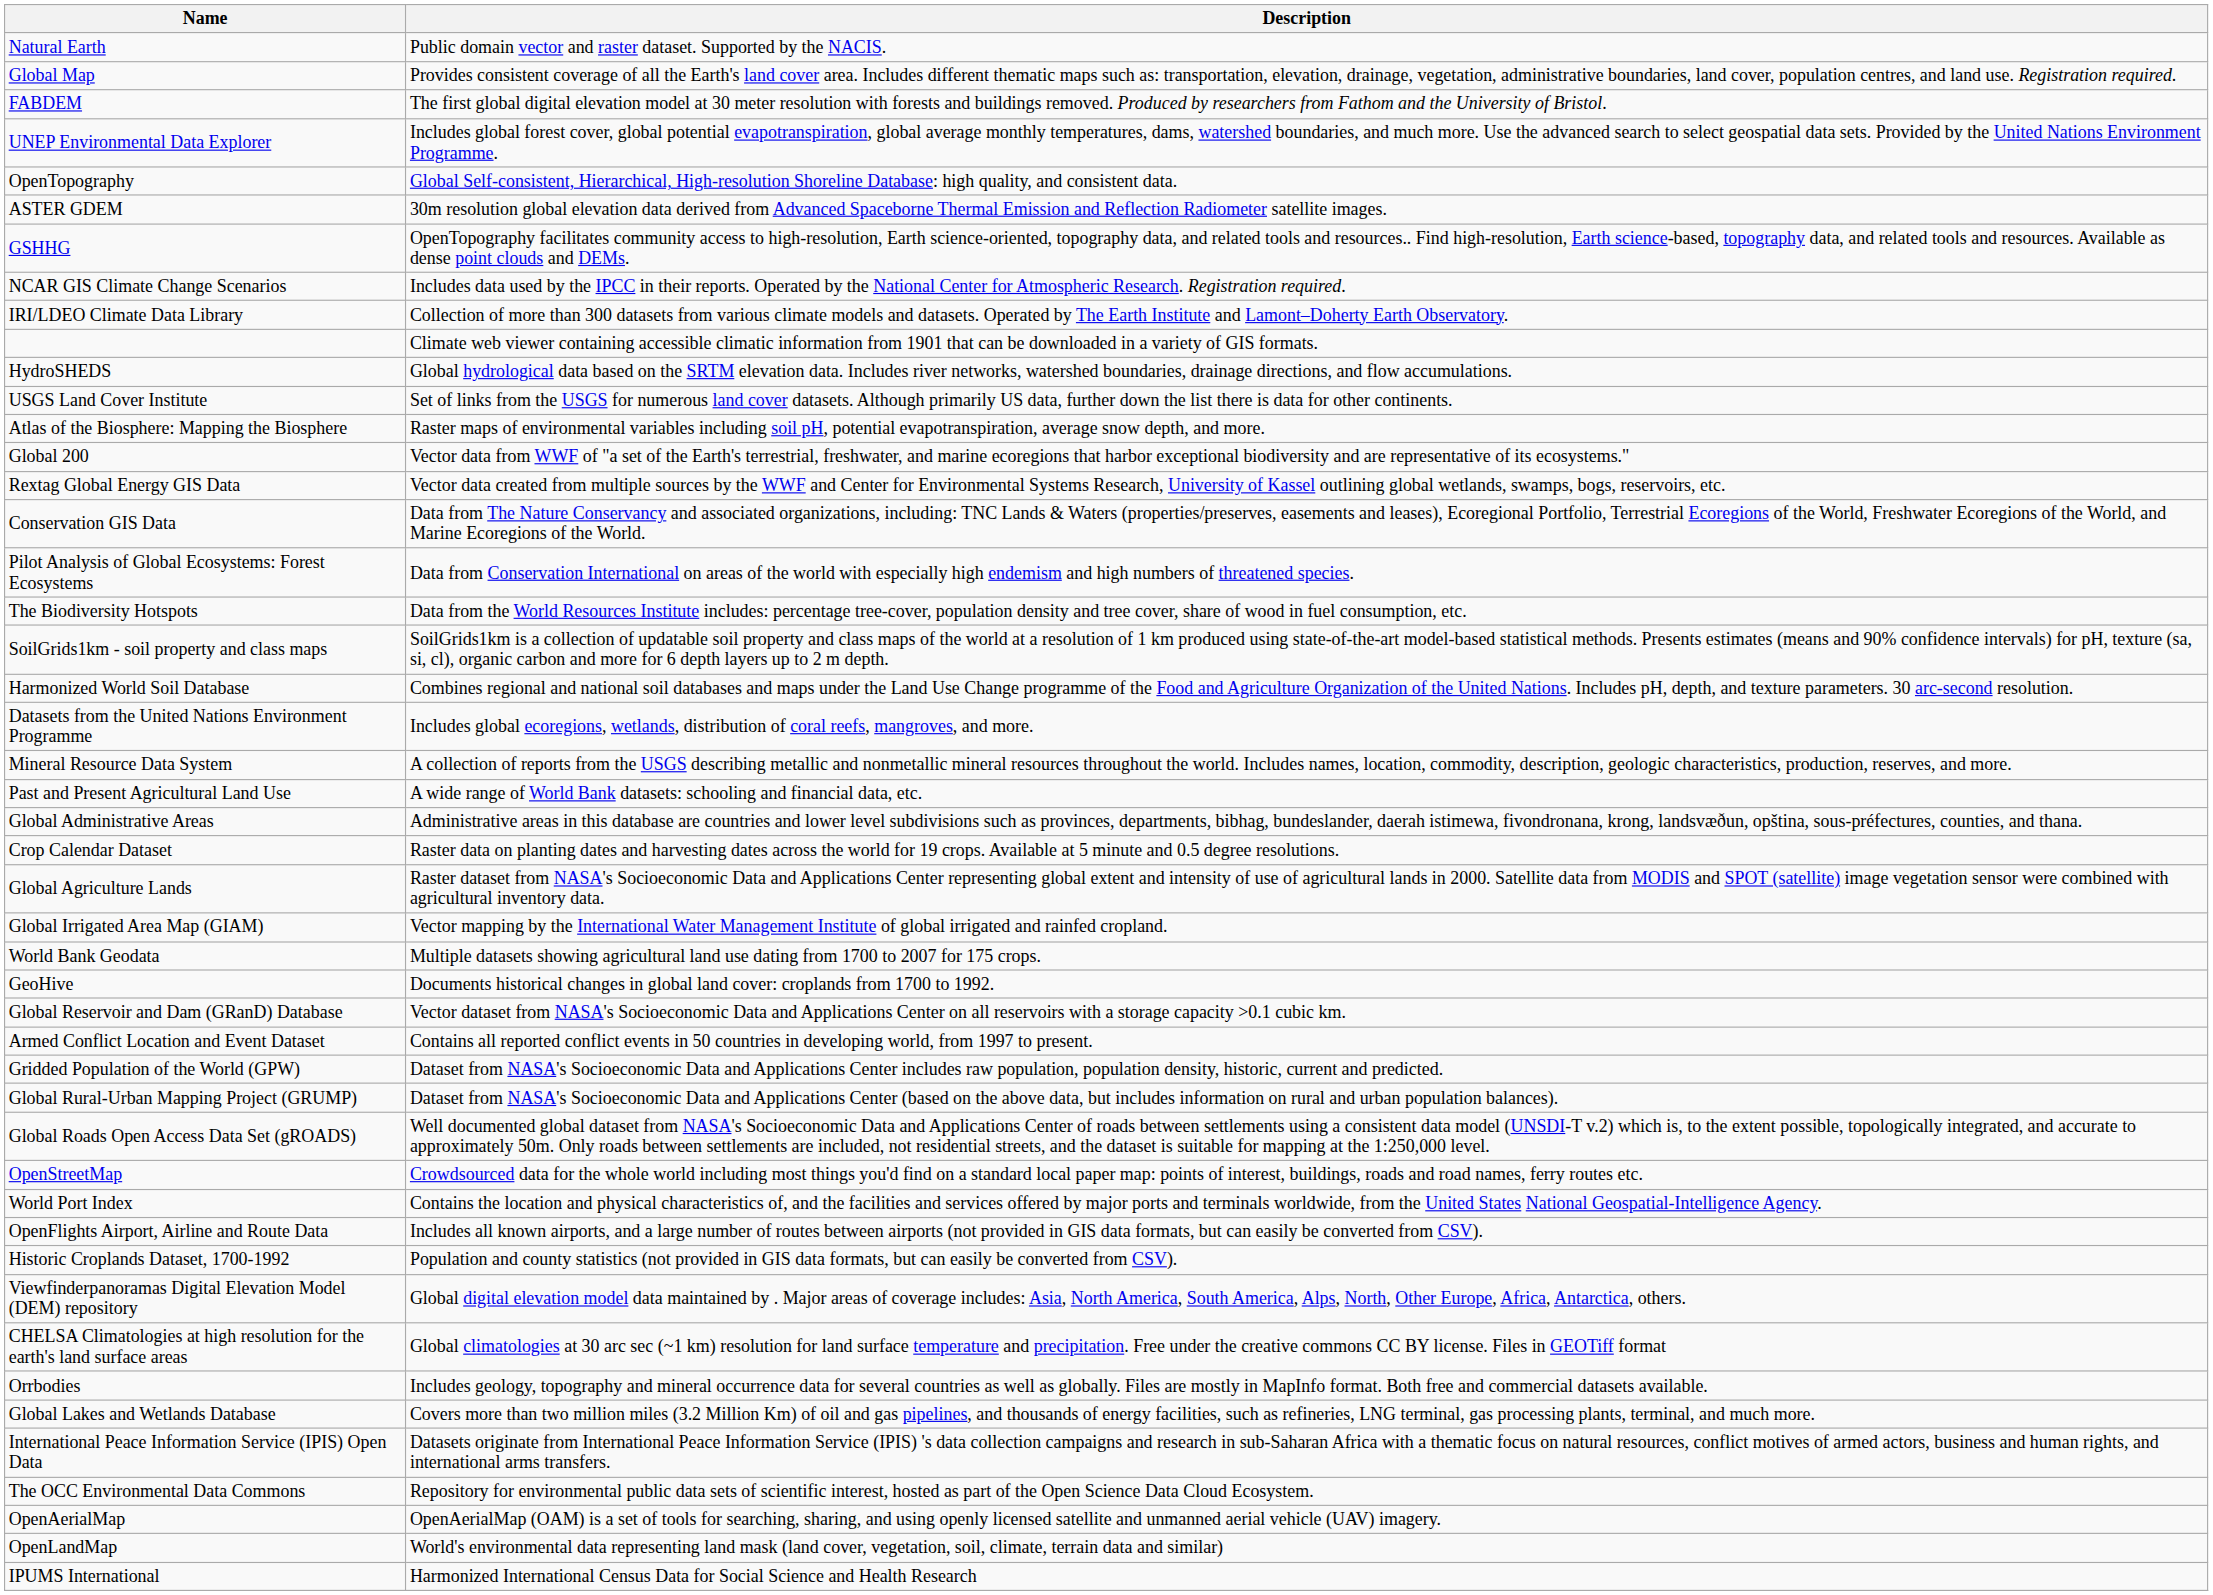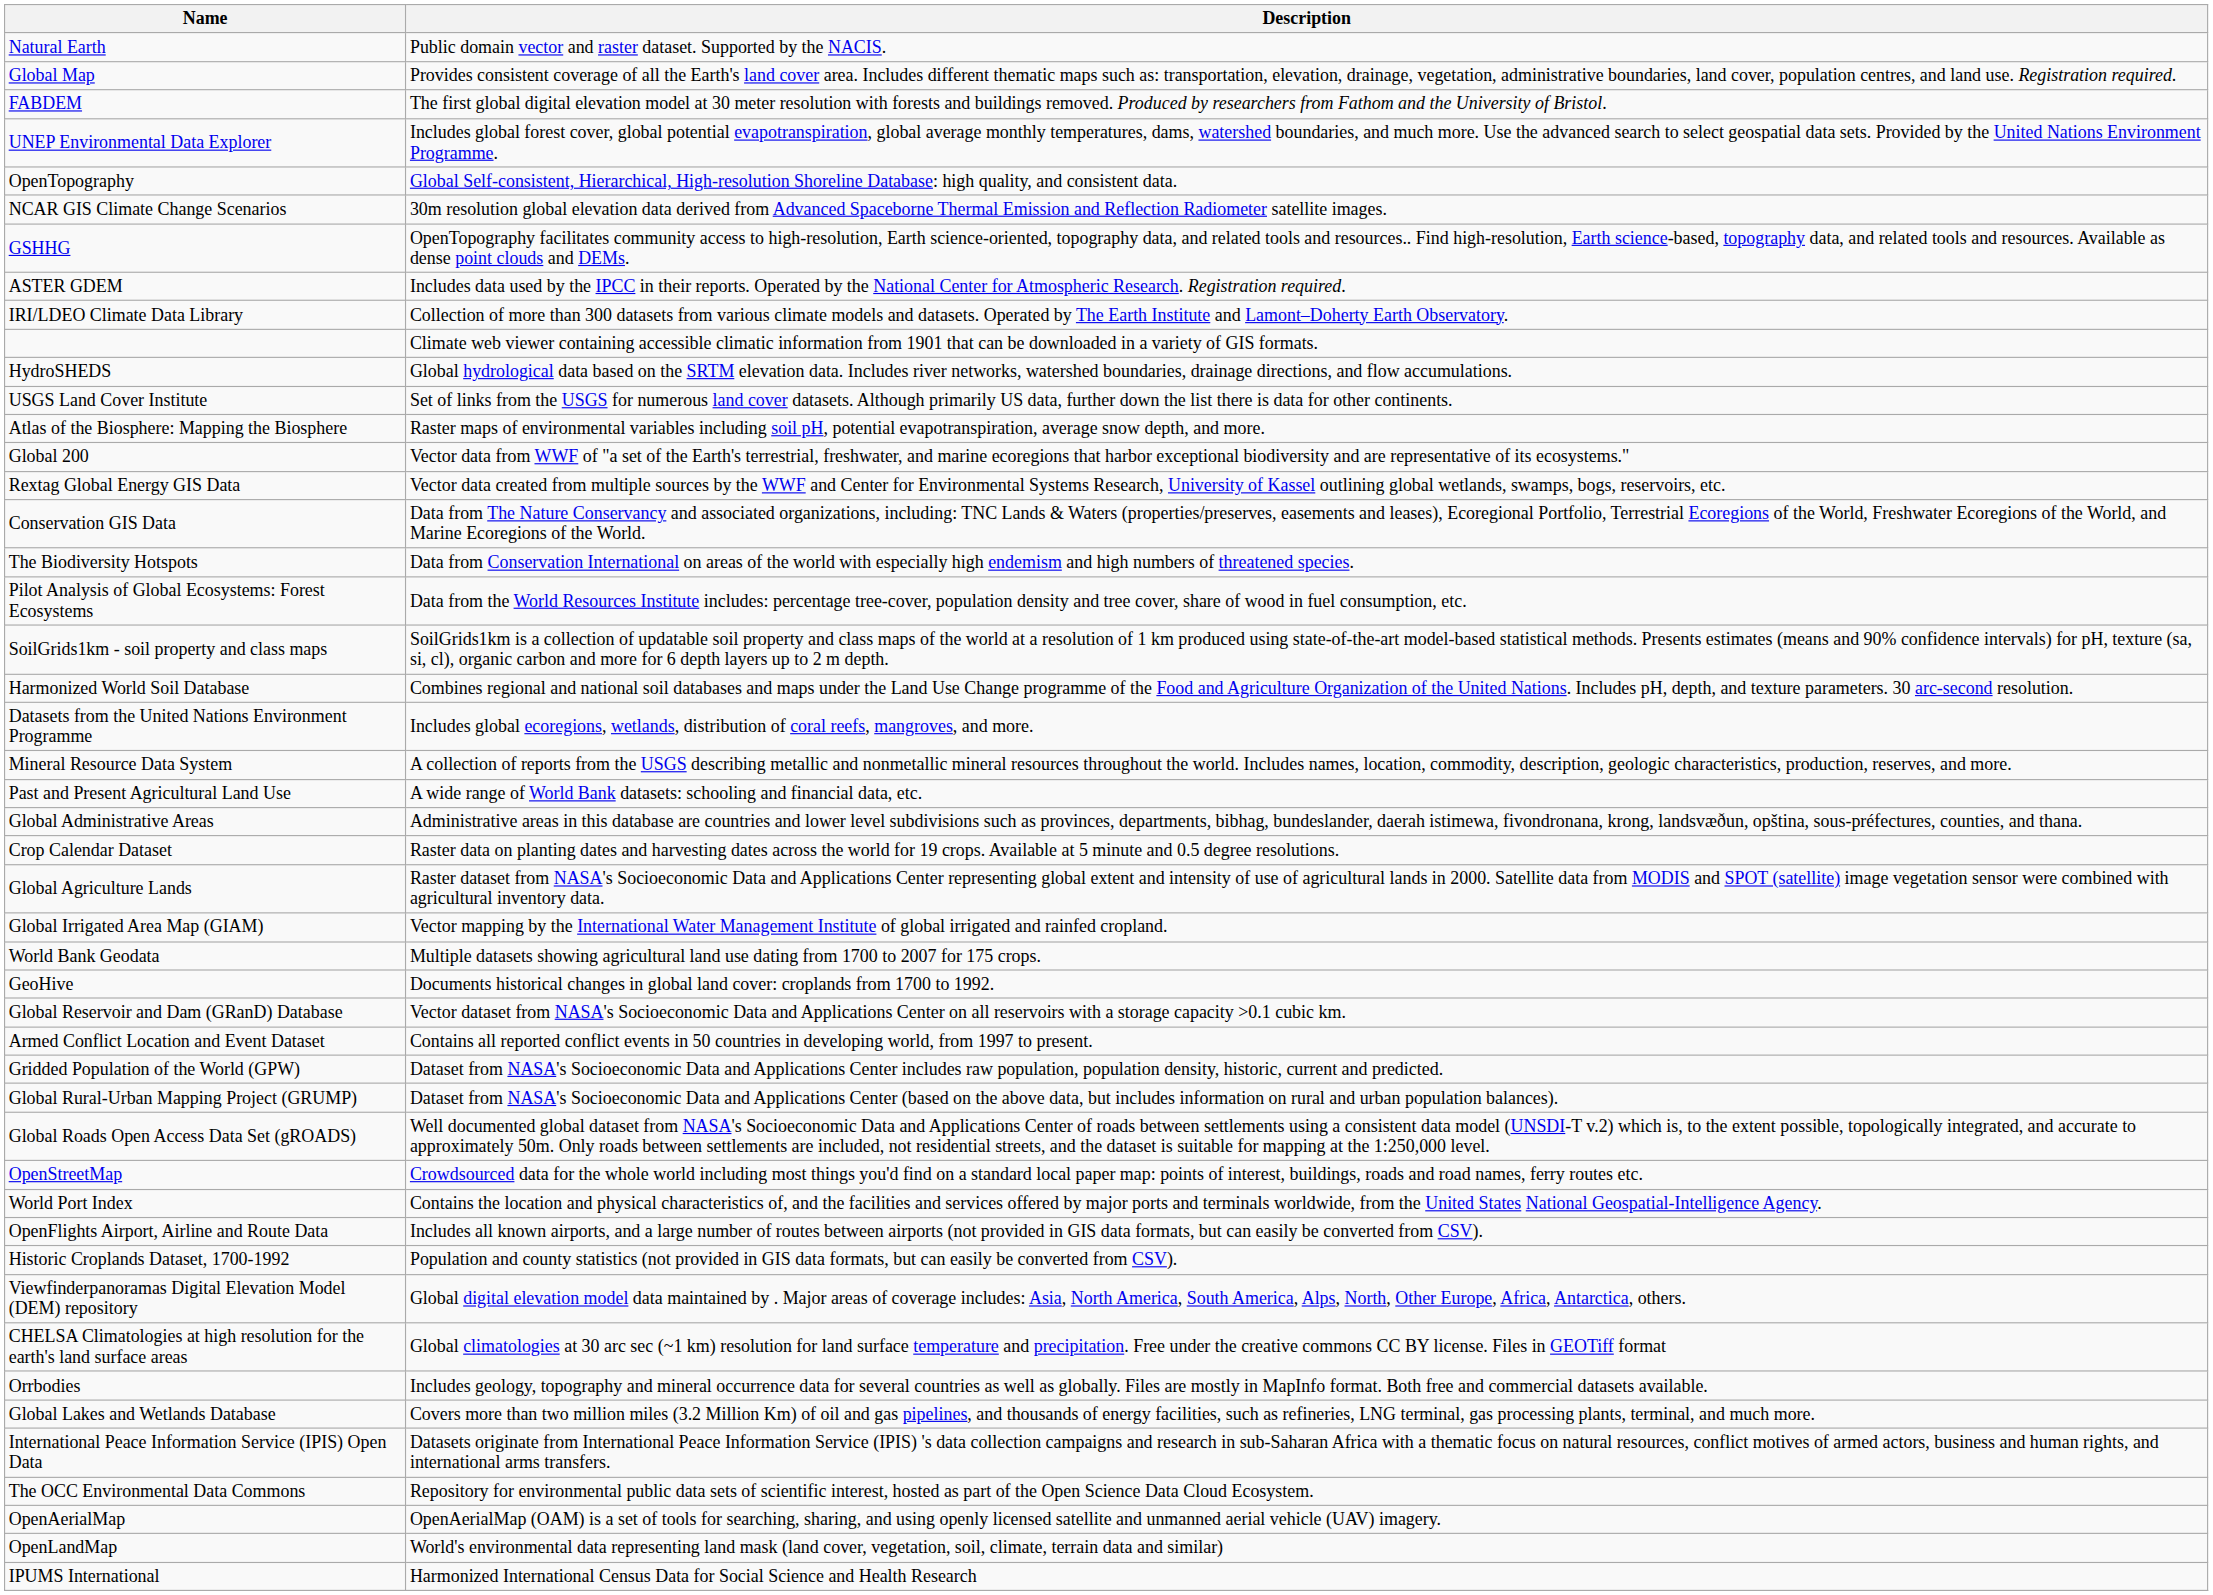(66, 209) ASTER GDEM -> (148, 209) NCAR GIS Climate Change Scenarios
(148, 286) NCAR GIS Climate Change Scenarios -> (66, 286) ASTER GDEM
(167, 572) Pilot Analysis of Global Ecosystems: Forest Ecosystems -> (103, 562) The Biodiversity Hotspots
(103, 610) The Biodiversity Hotspots -> (167, 600) Pilot Analysis of Global Ecosystems: Forest Ecosystems
